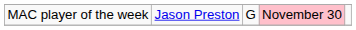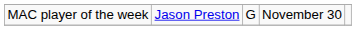(302, 15) pink background -> (302, 15) no background
